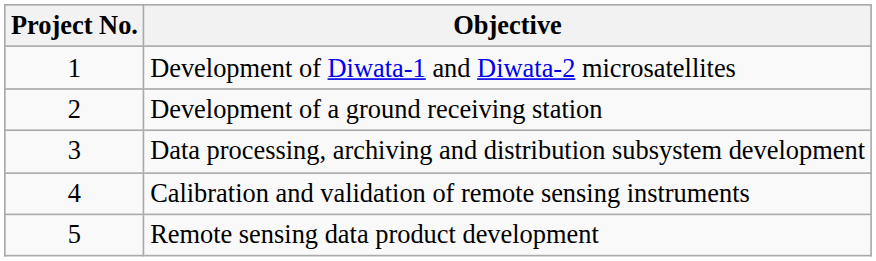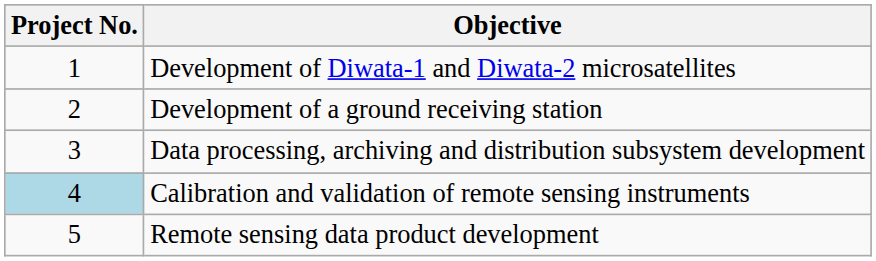(74, 192) no background -> (74, 192) lightblue background
